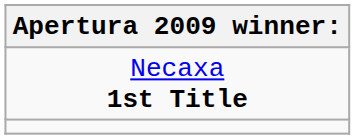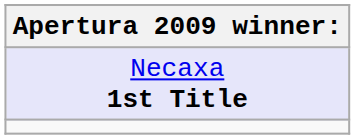(177, 84) no background -> (177, 84) lavender background
